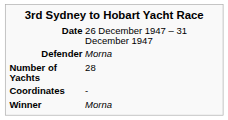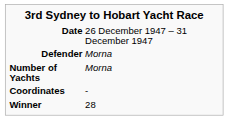(90, 67) 28 -> (99, 67) Morna
(99, 104) Morna -> (90, 104) 28
